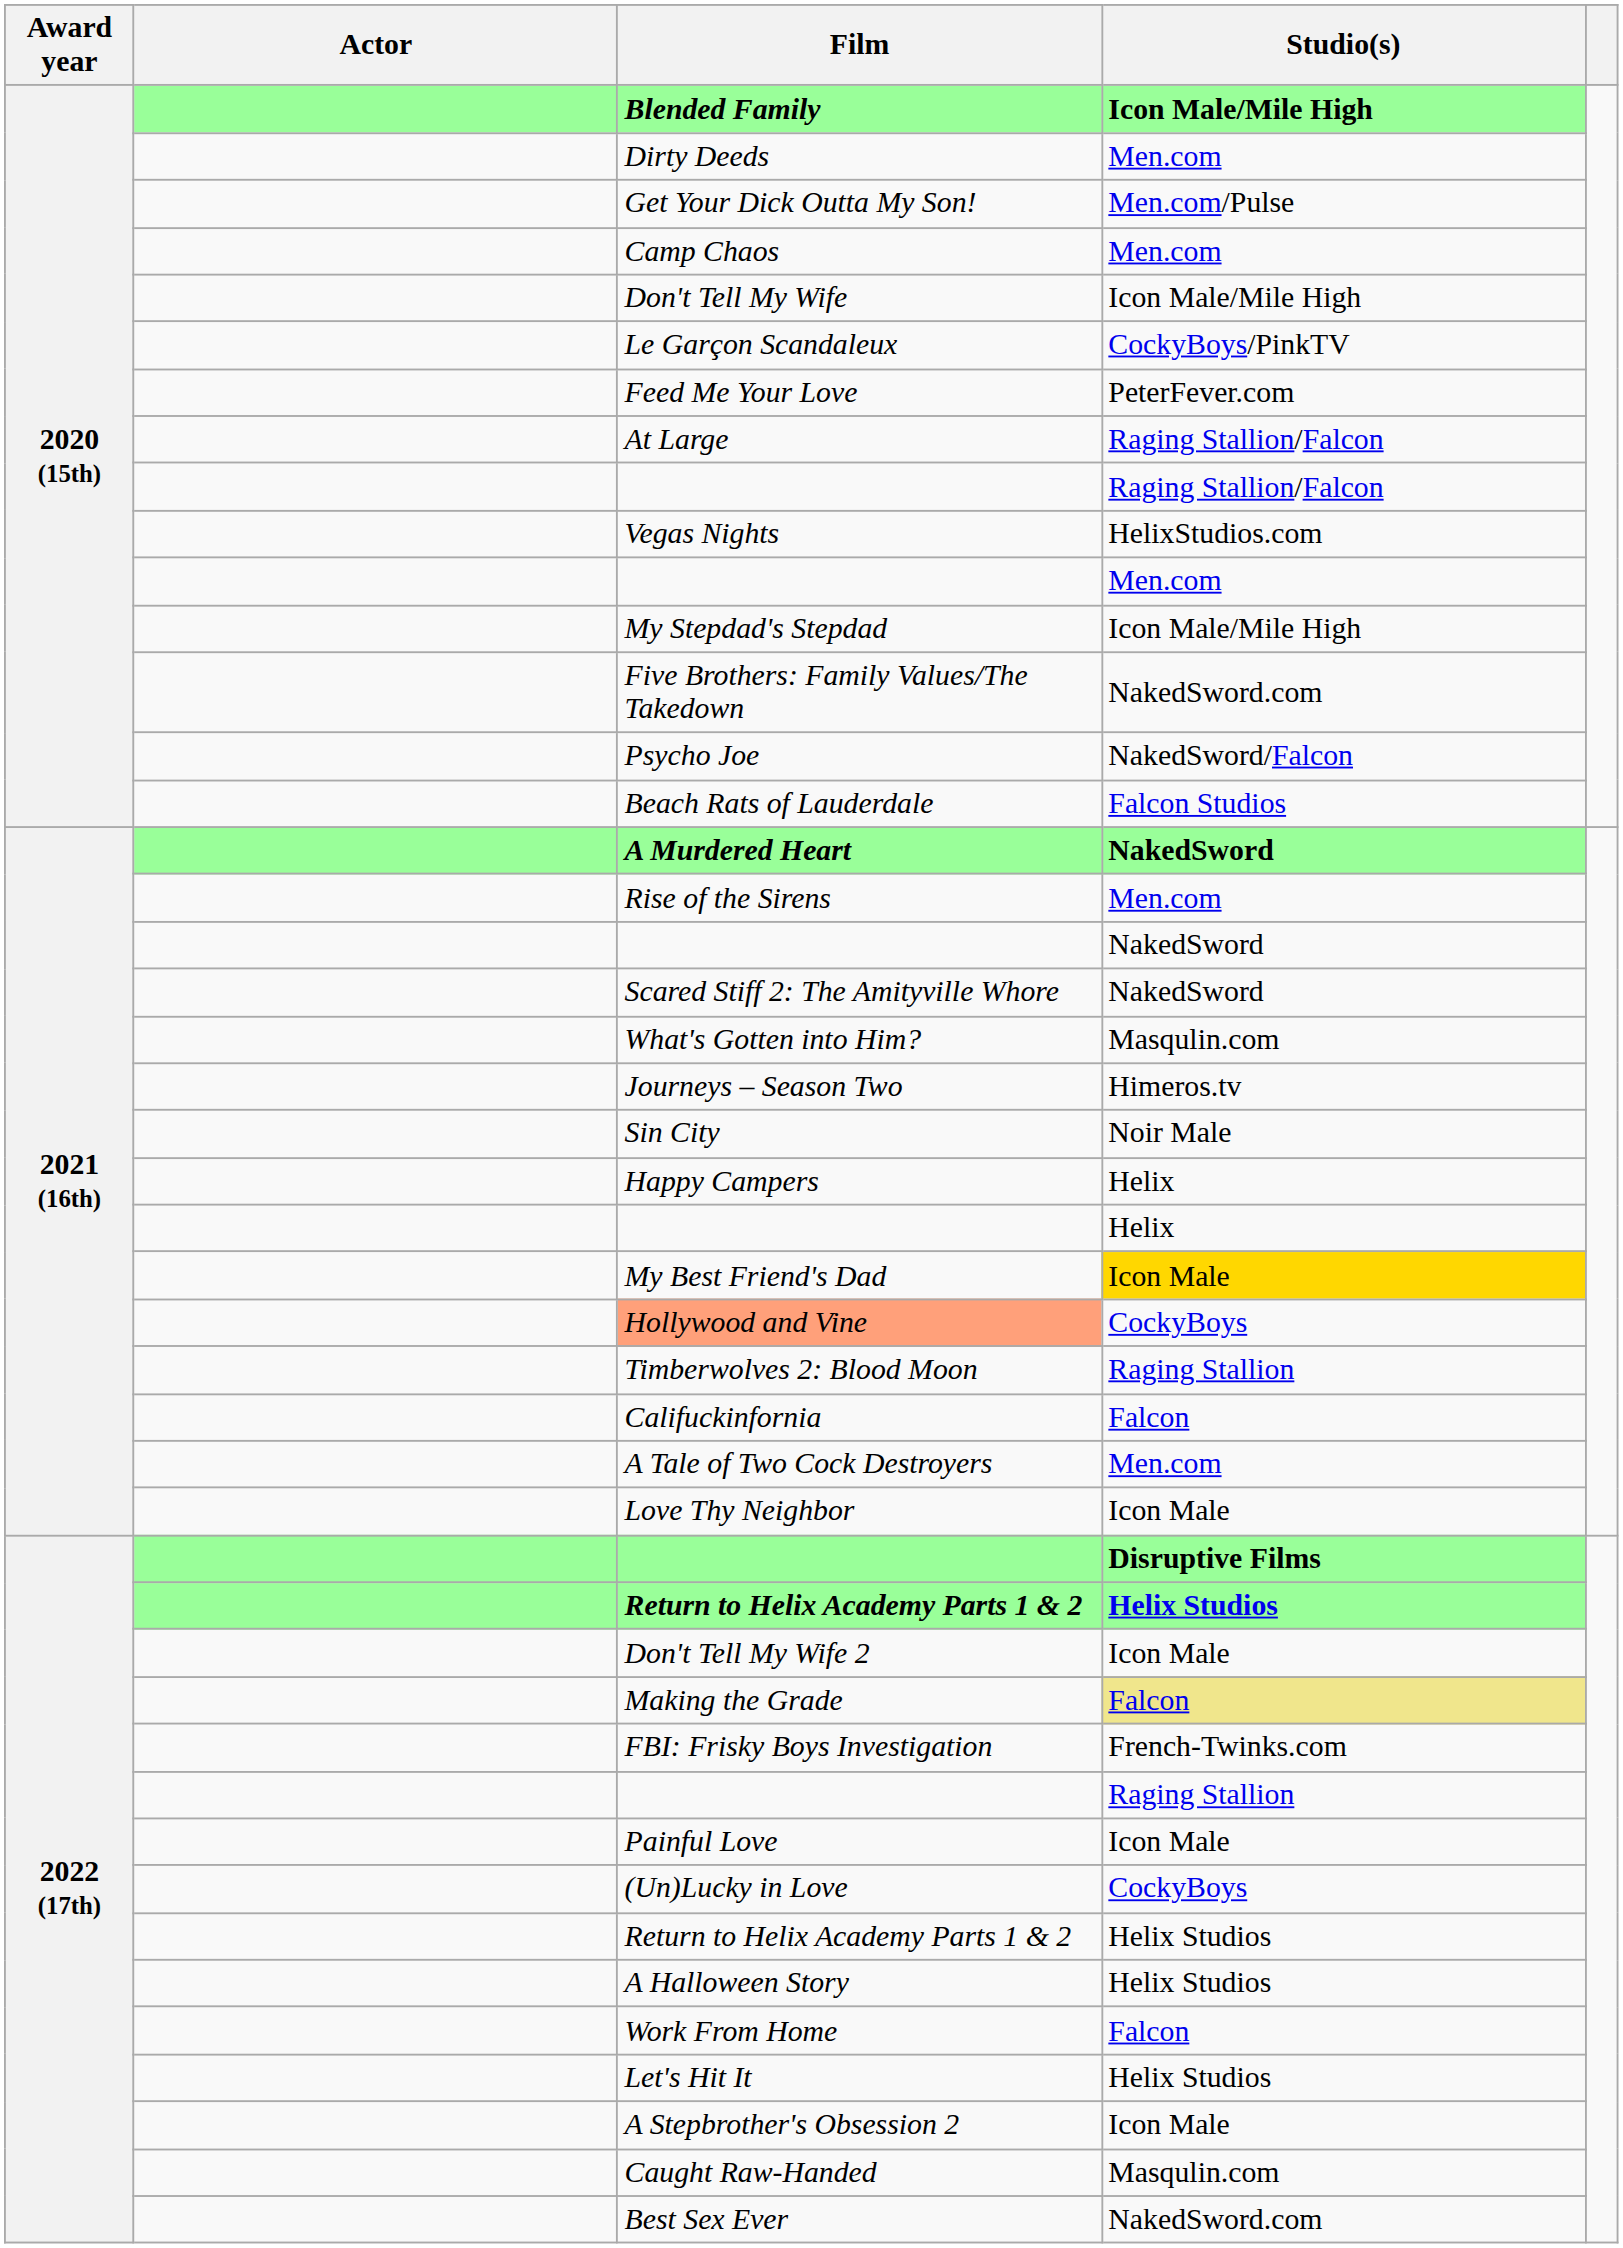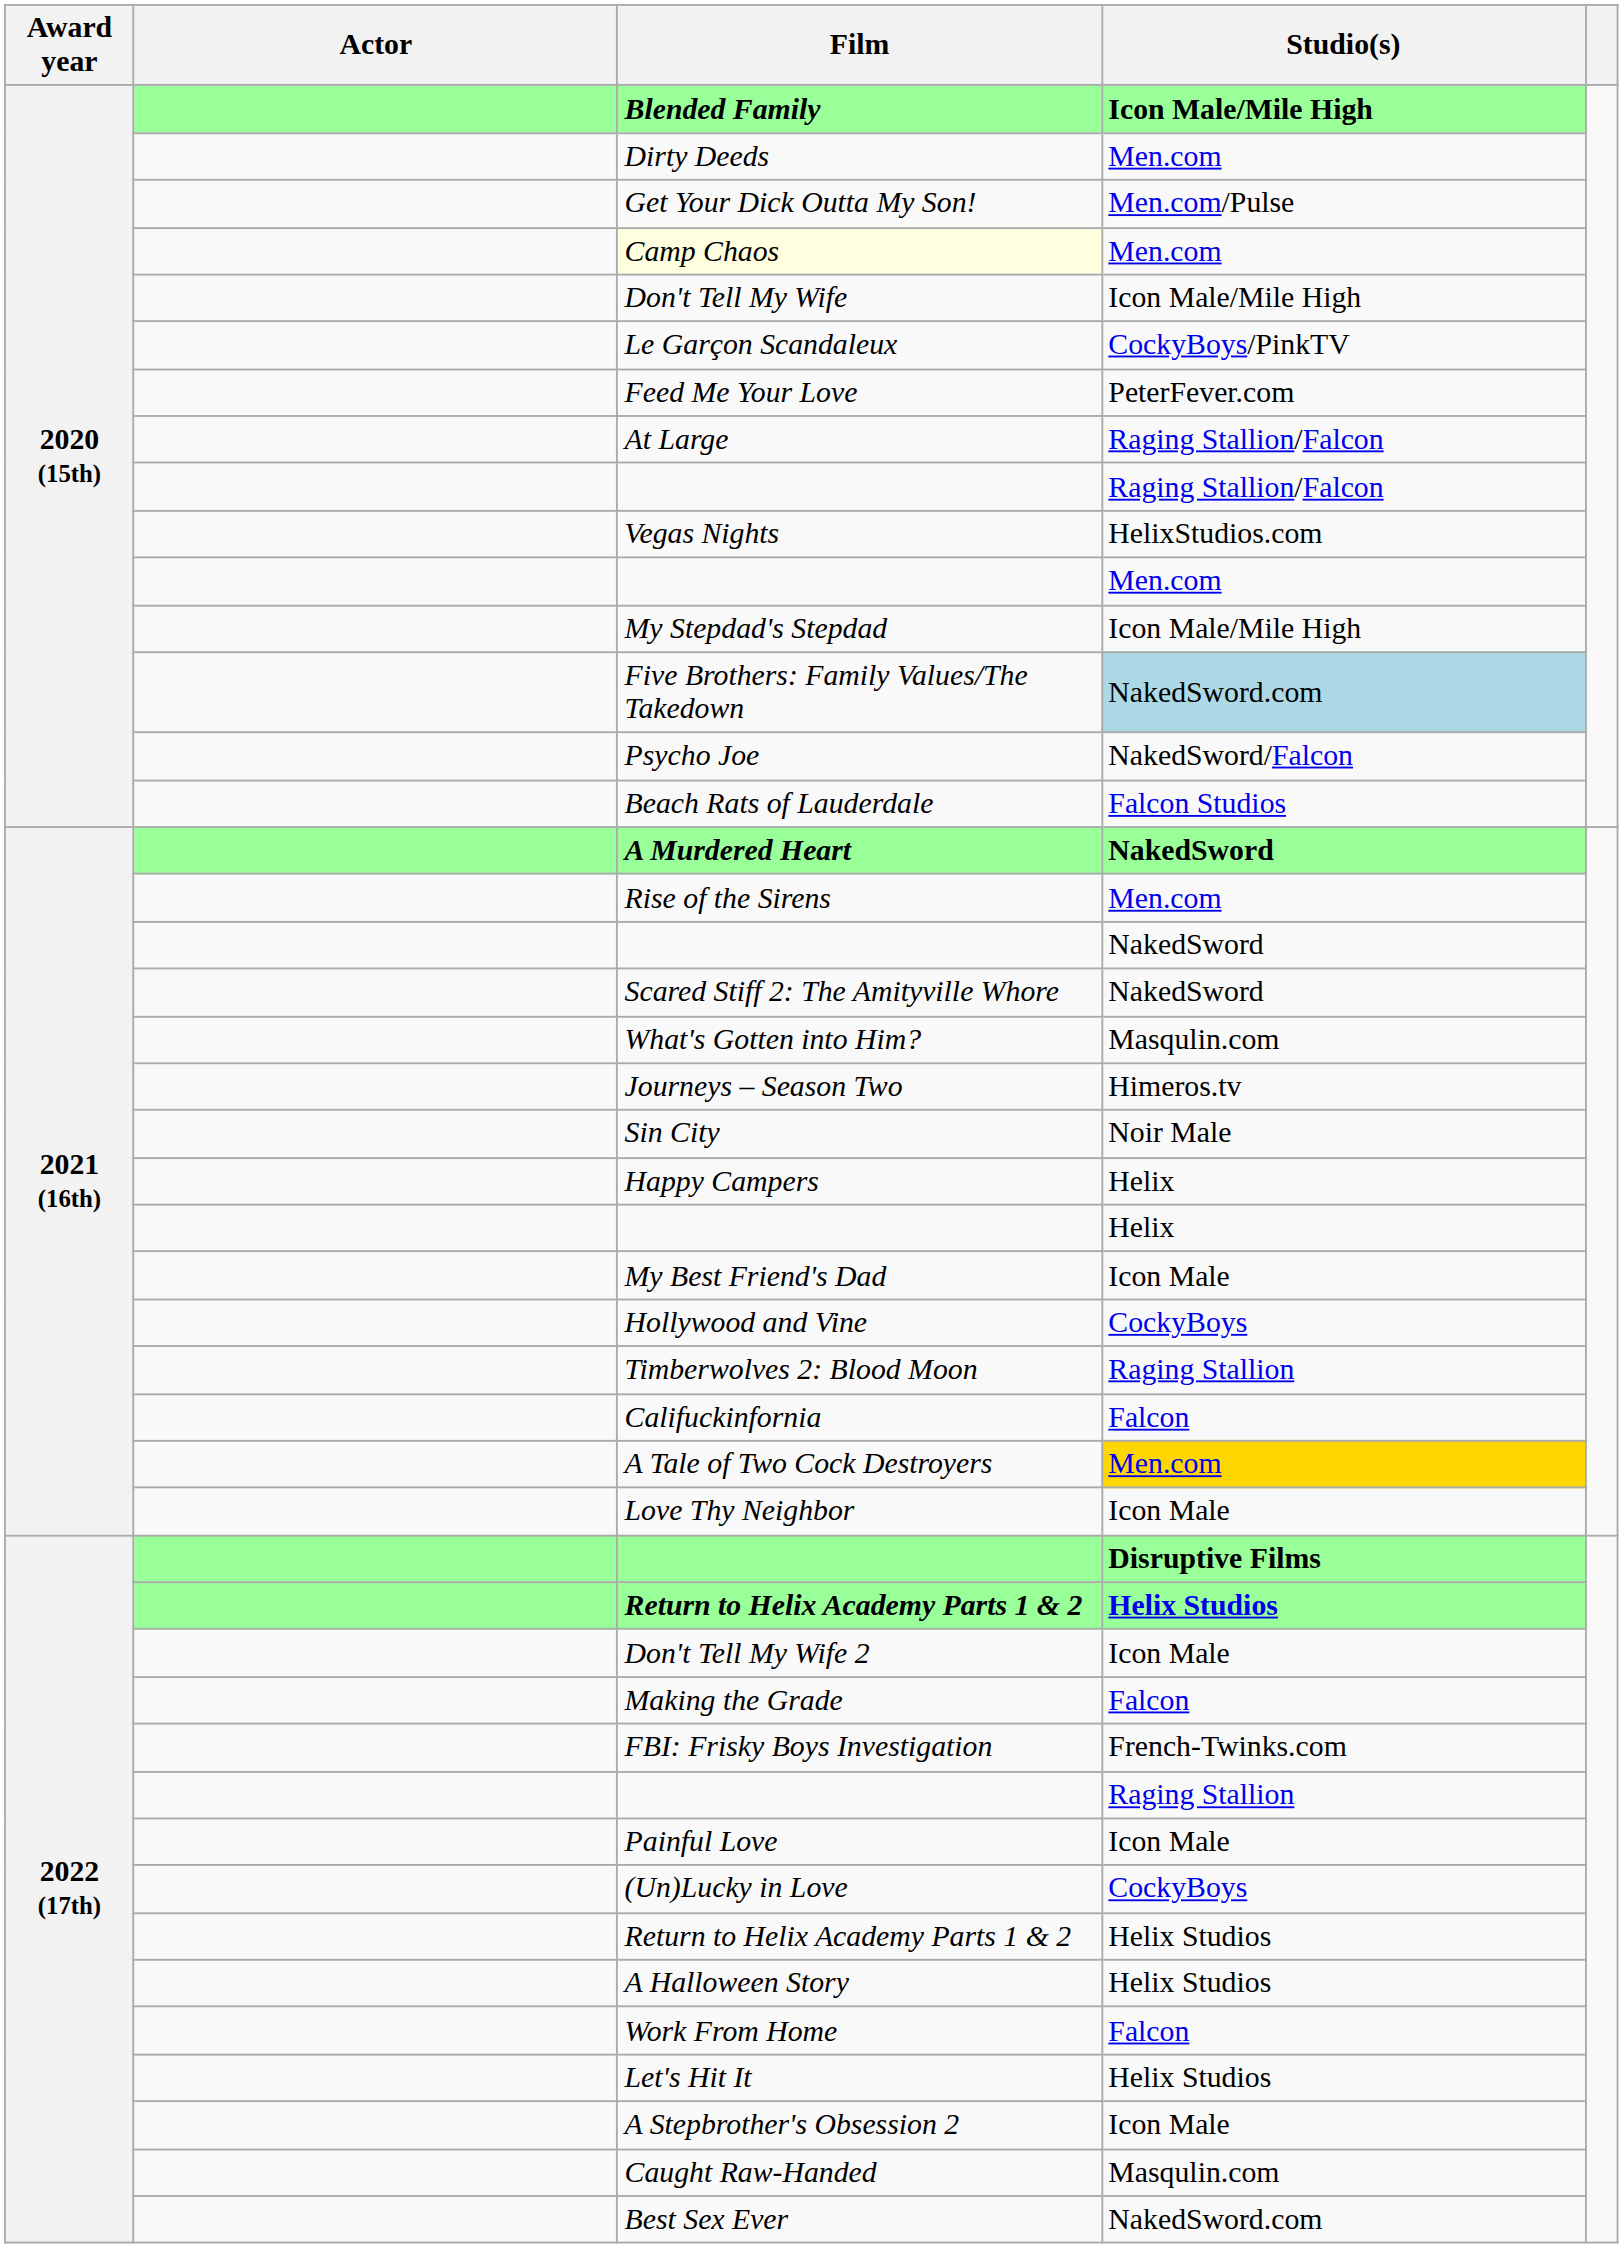(702, 250) no background -> (702, 250) lightyellow background
(1215, 691) no background -> (1215, 691) lightblue background
(1169, 1274) gold background -> (1169, 1274) no background
(746, 1322) lightsalmon background -> (746, 1322) no background
(1165, 1463) no background -> (1165, 1463) gold background
(1149, 1699) khaki background -> (1149, 1699) no background
